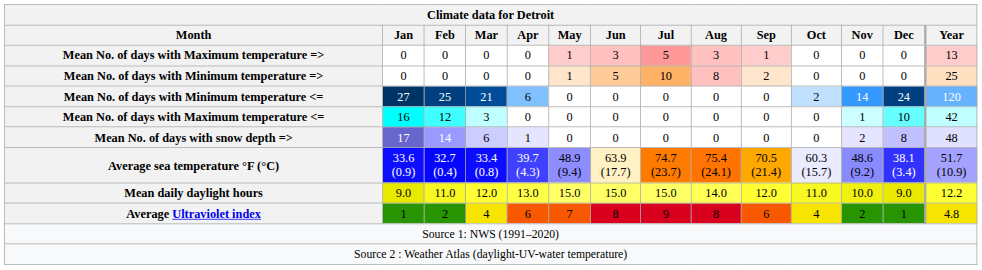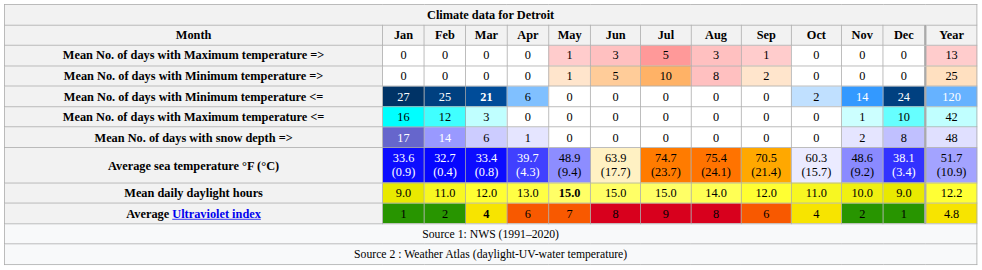(486, 96) normal -> (486, 96) bold
(570, 193) normal -> (570, 193) bold
(486, 214) normal -> (486, 214) bold
